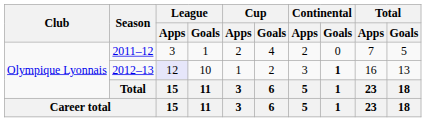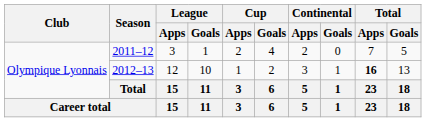(172, 70) lavender background -> (172, 70) no background
(338, 70) bold -> (338, 70) normal
(371, 70) normal -> (371, 70) bold
